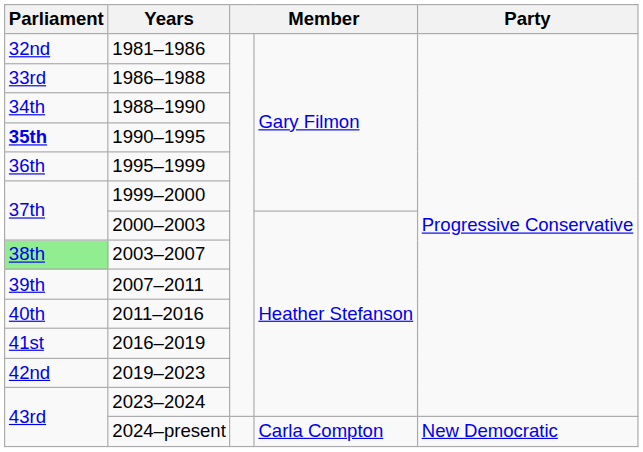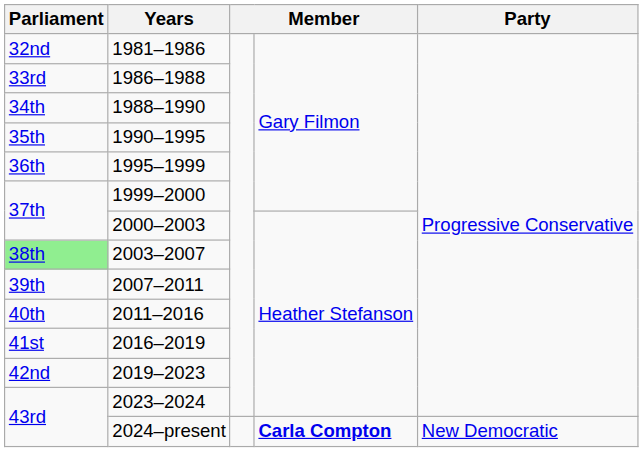(28, 136) bold -> (27, 136) normal
(321, 431) normal -> (325, 431) bold
